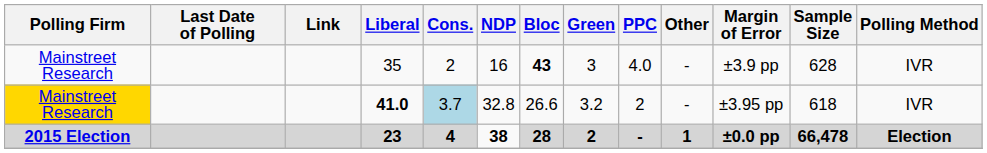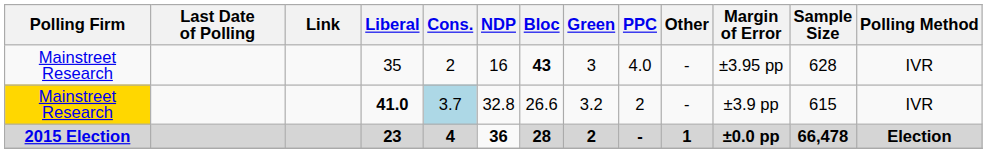(751, 65) ±3.9 pp -> (751, 65) ±3.95 pp
(751, 105) ±3.95 pp -> (751, 105) ±3.9 pp
(823, 105) 618 -> (823, 105) 615
(498, 137) 38 -> (498, 137) 36
